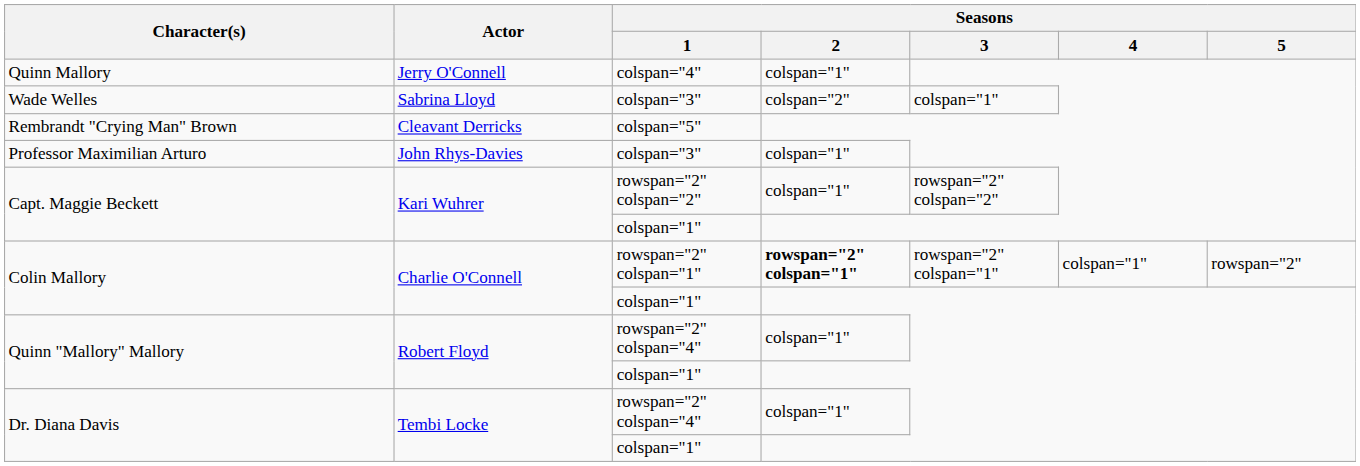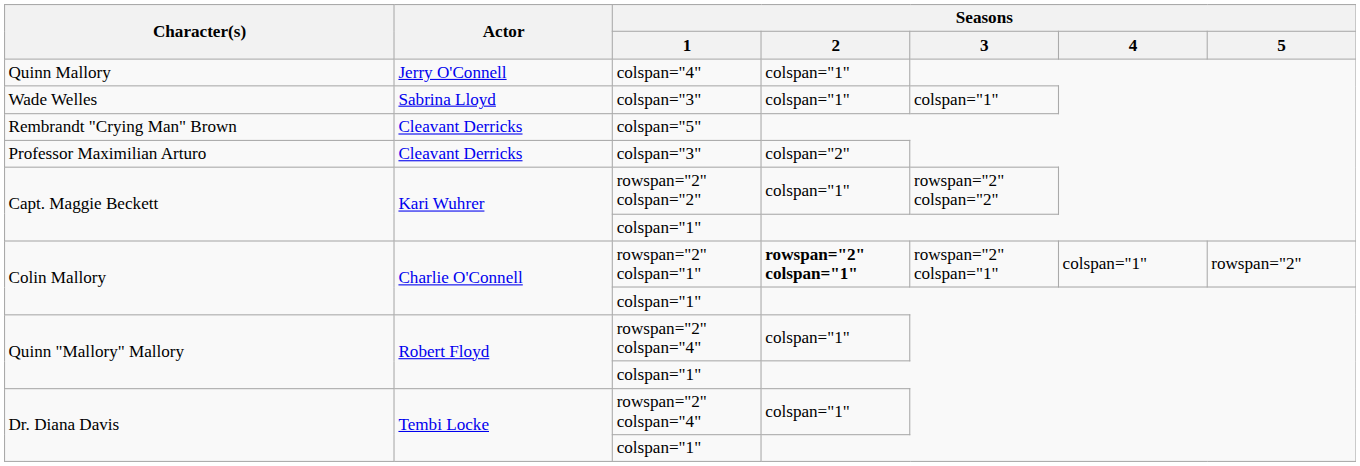(808, 99) colspan="2" -> (808, 99) colspan="1"
(460, 153) John Rhys-Davies -> (460, 153) Cleavant Derricks
(808, 153) colspan="1" -> (808, 153) colspan="2"
